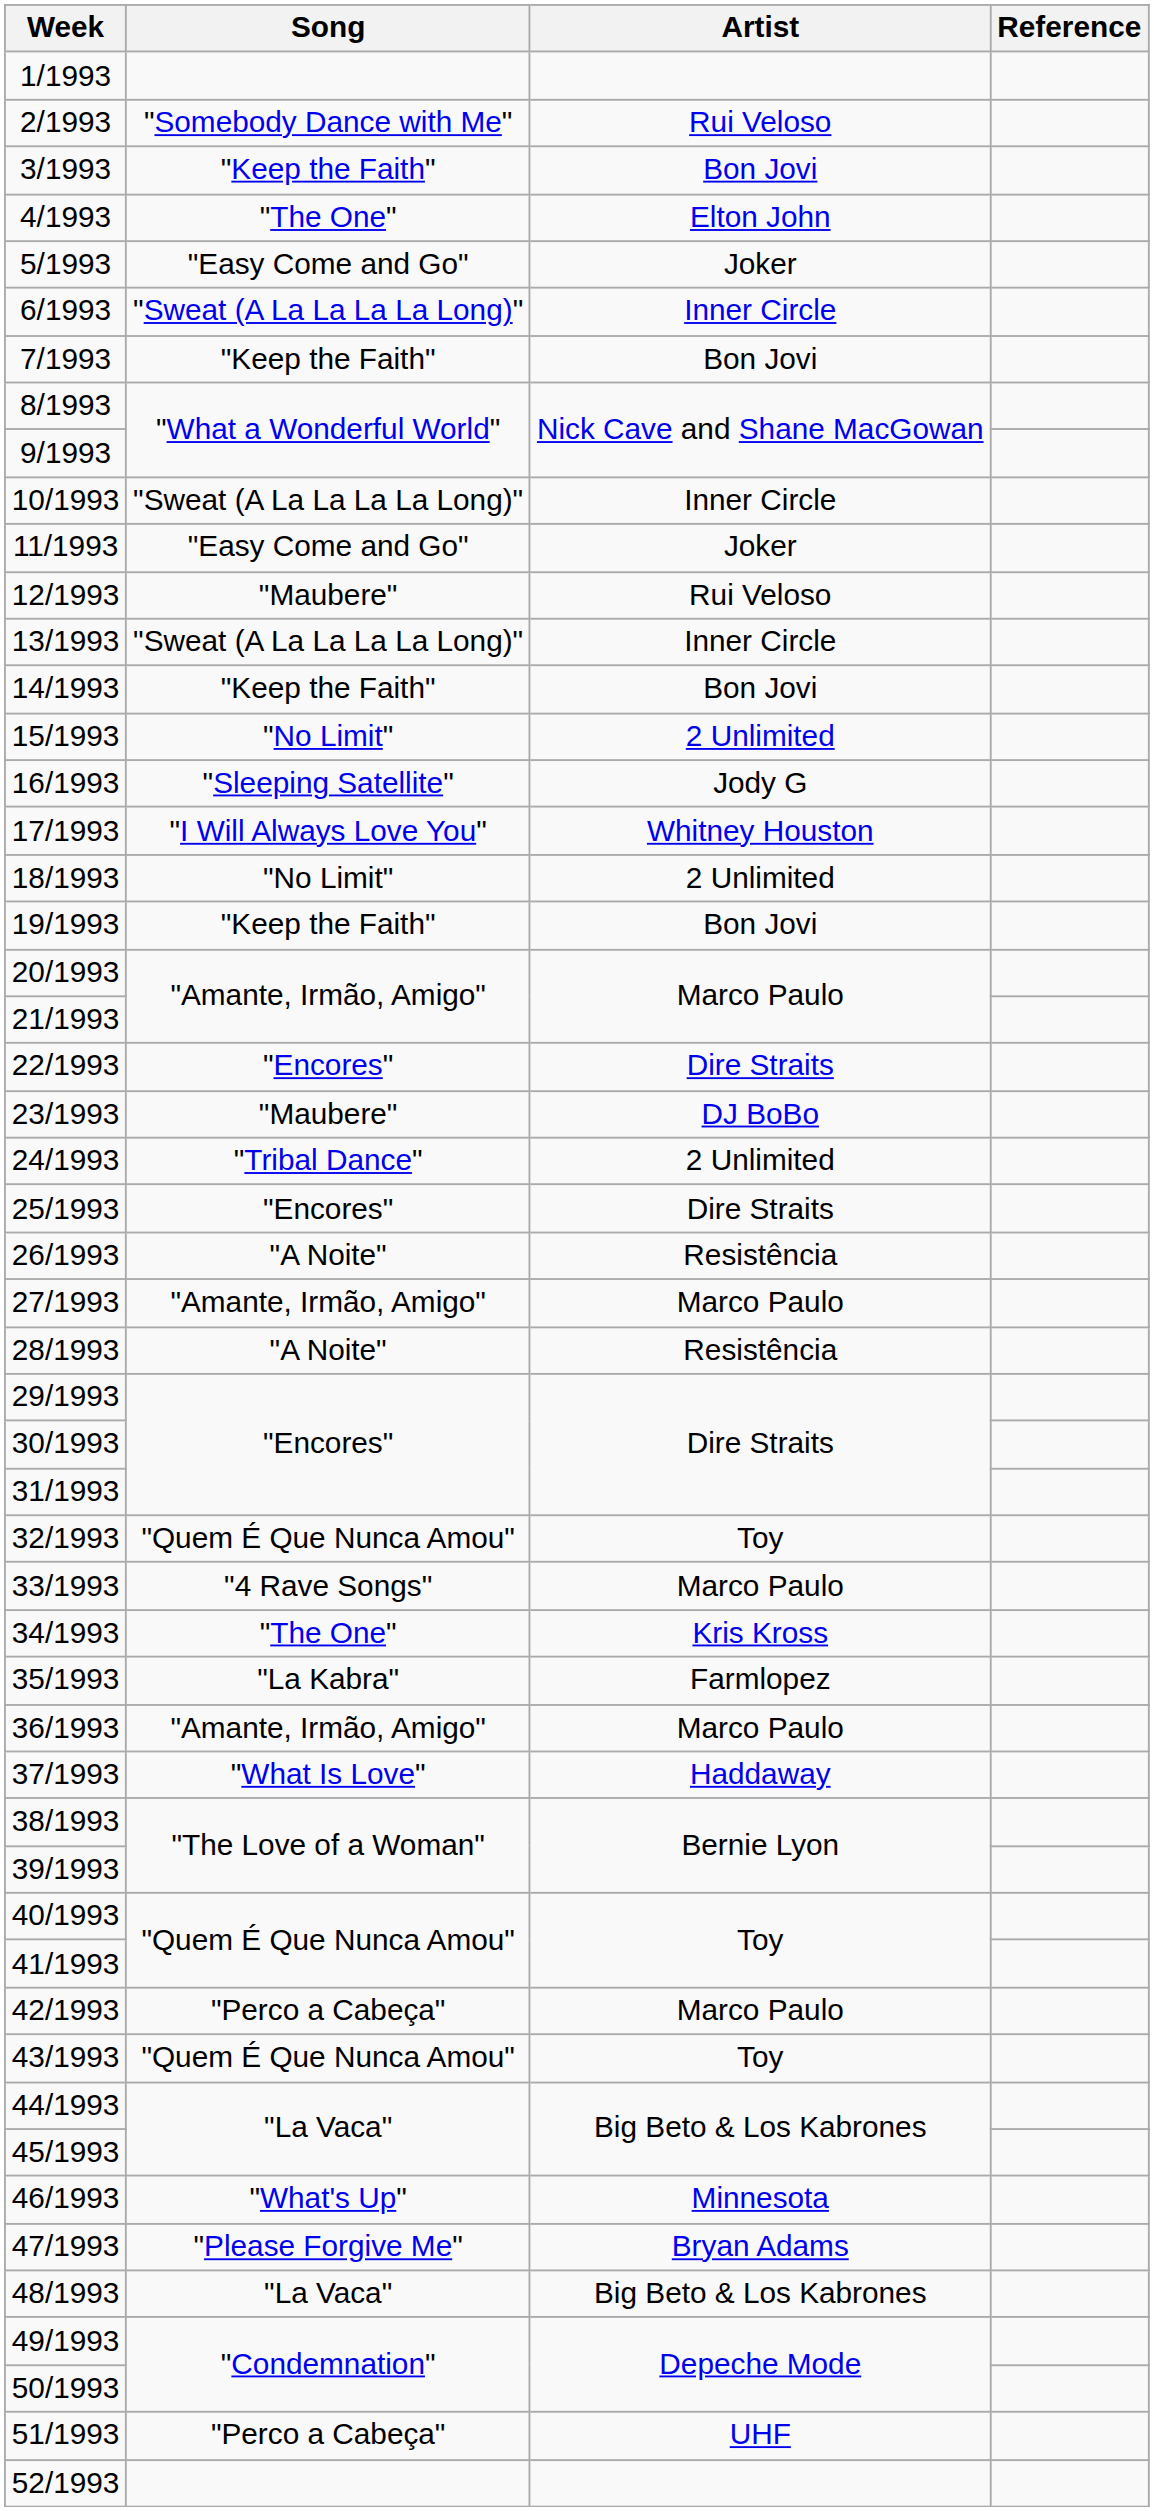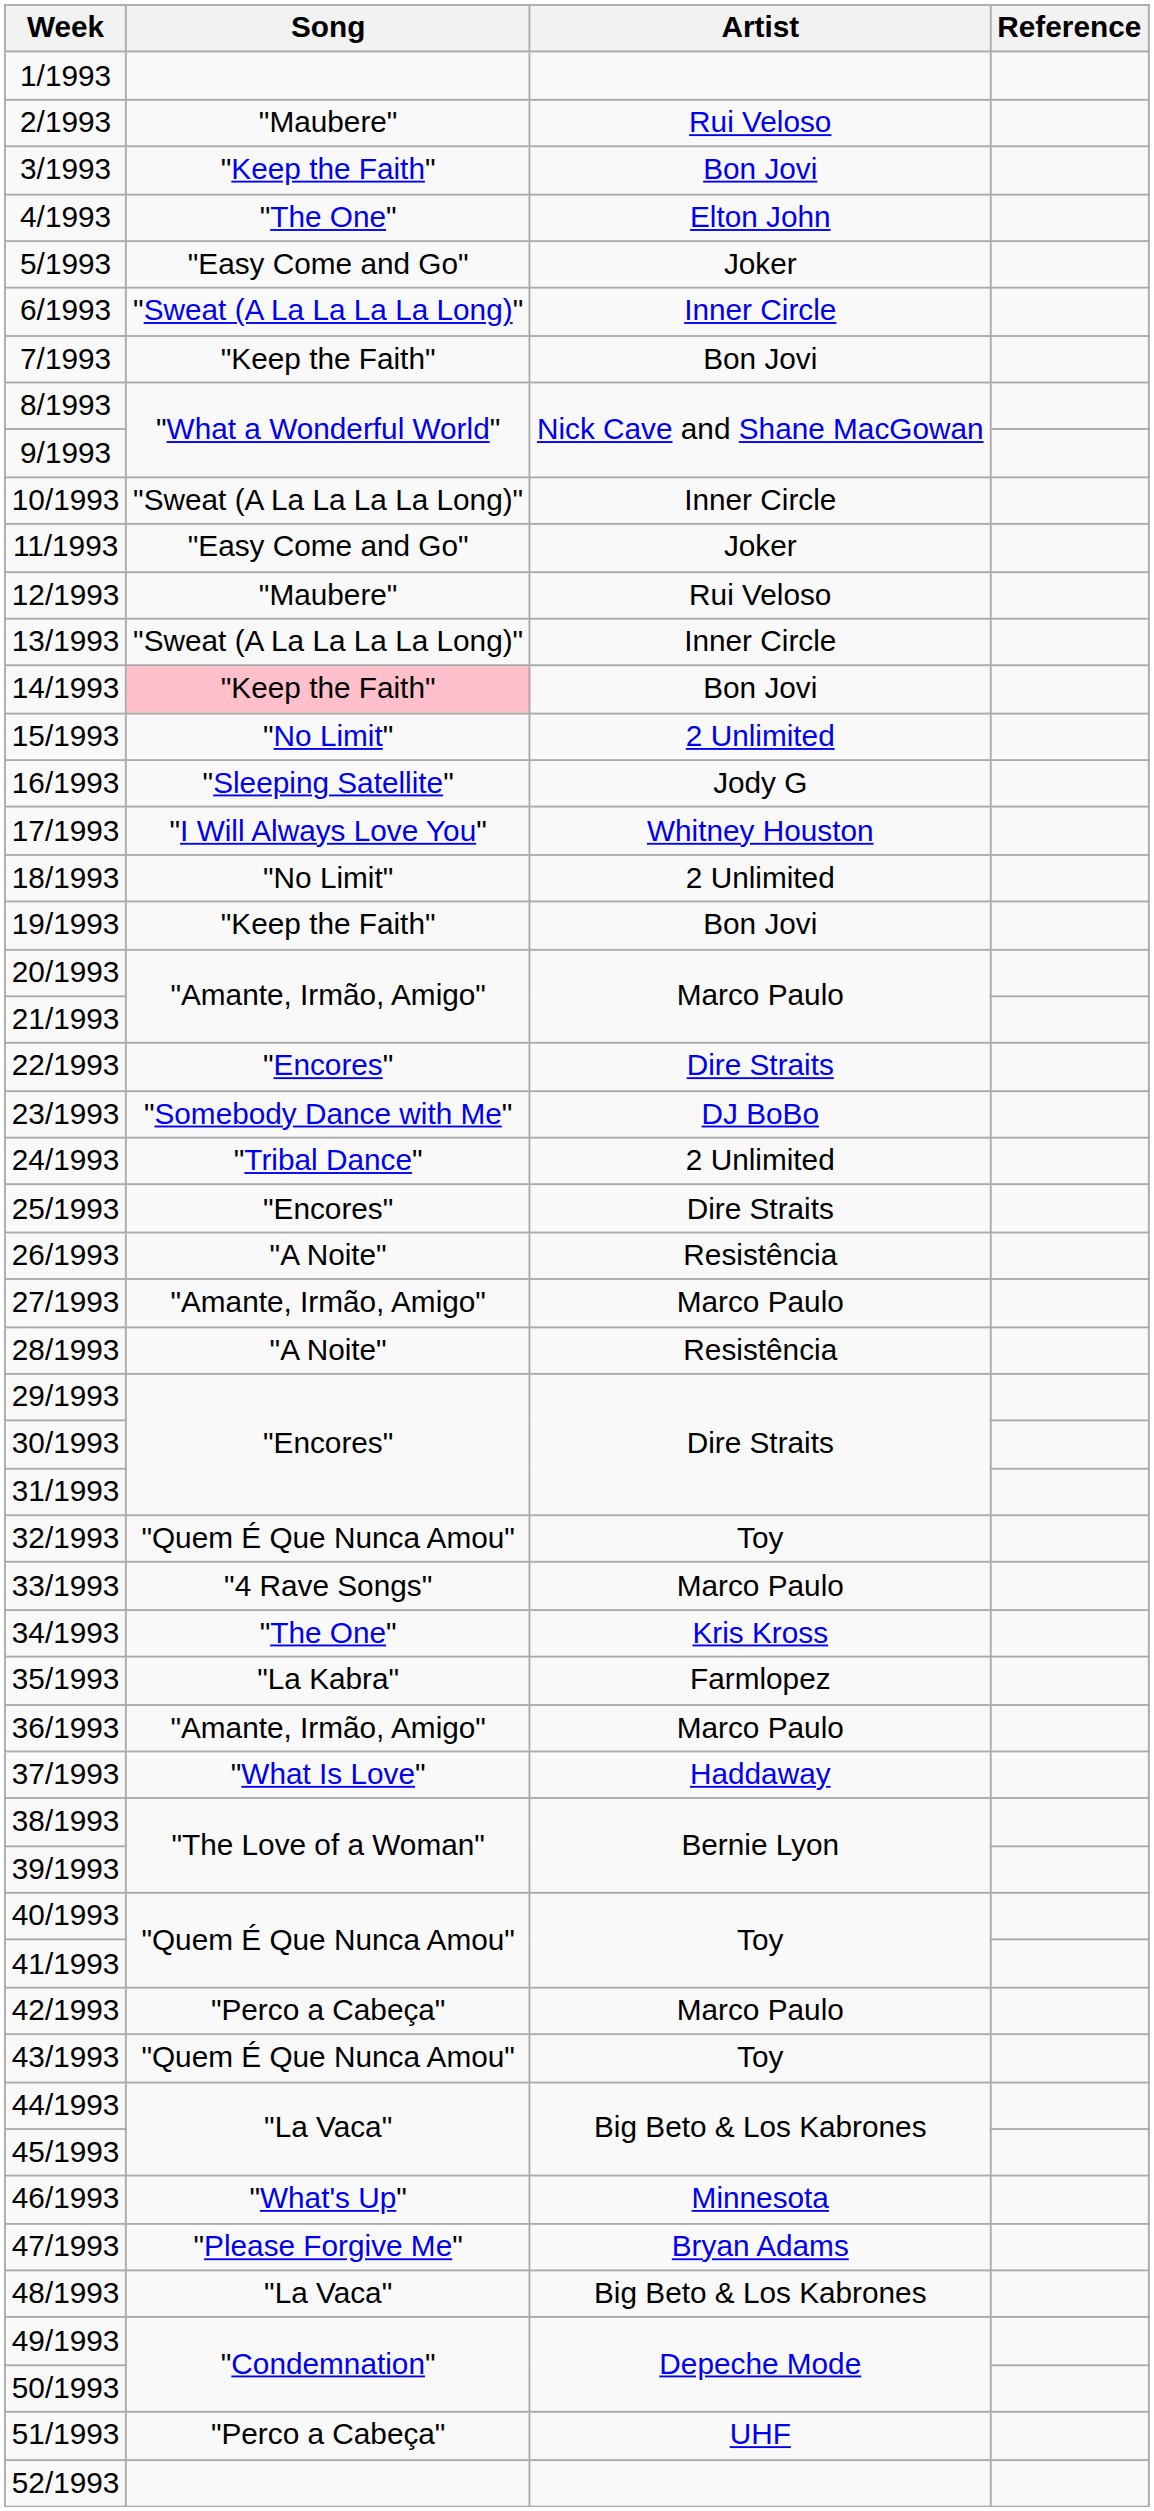(328, 122) "Somebody Dance with Me" -> (328, 122) "Maubere"
(328, 688) no background -> (328, 688) pink background
(328, 1113) "Maubere" -> (328, 1113) "Somebody Dance with Me"
